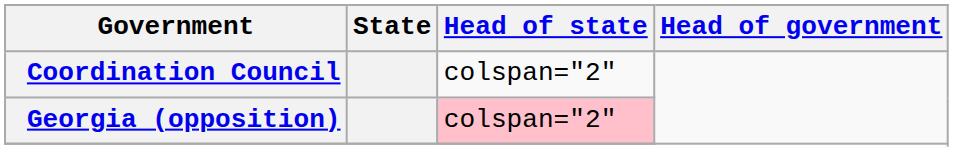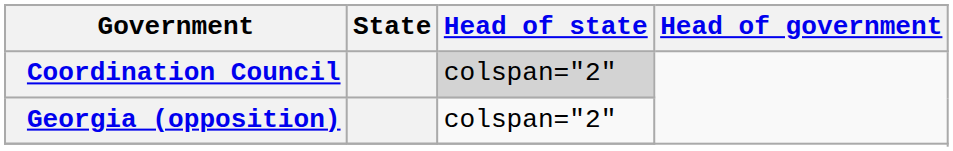(530, 73) no background -> (530, 73) lightgrey background
(530, 119) pink background -> (530, 119) no background
